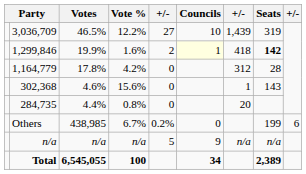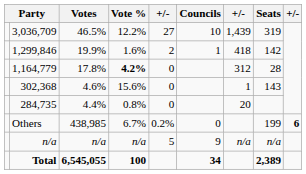(218, 50) lightyellow background -> (218, 50) no background
(273, 50) bold -> (273, 50) normal
(135, 68) normal -> (134, 68) bold
(296, 123) normal -> (296, 123) bold
